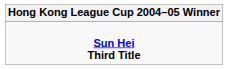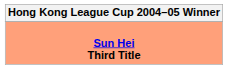(114, 49) no background -> (114, 49) lightsalmon background
